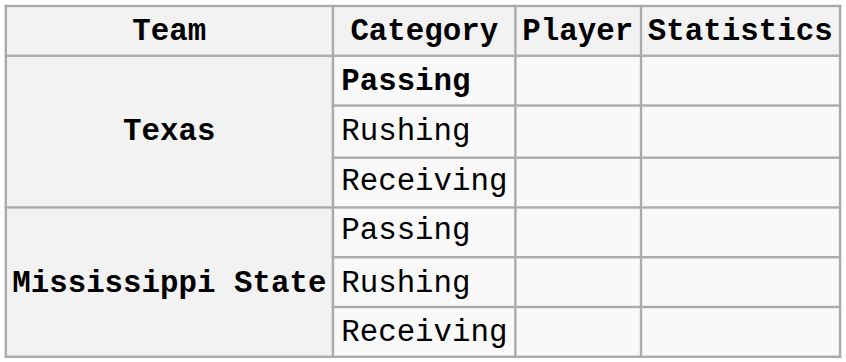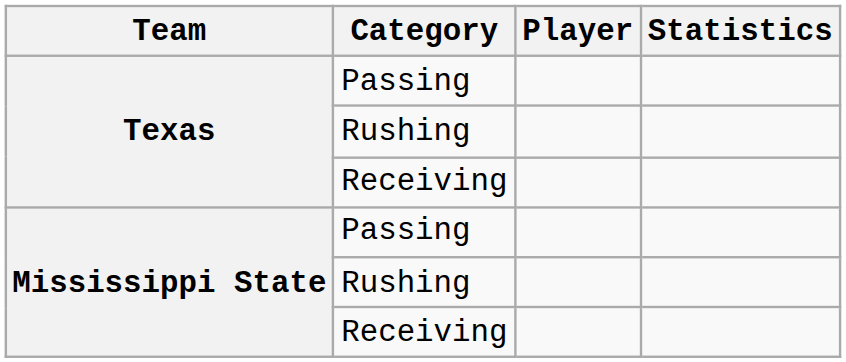(406, 81) bold -> (406, 81) normal
